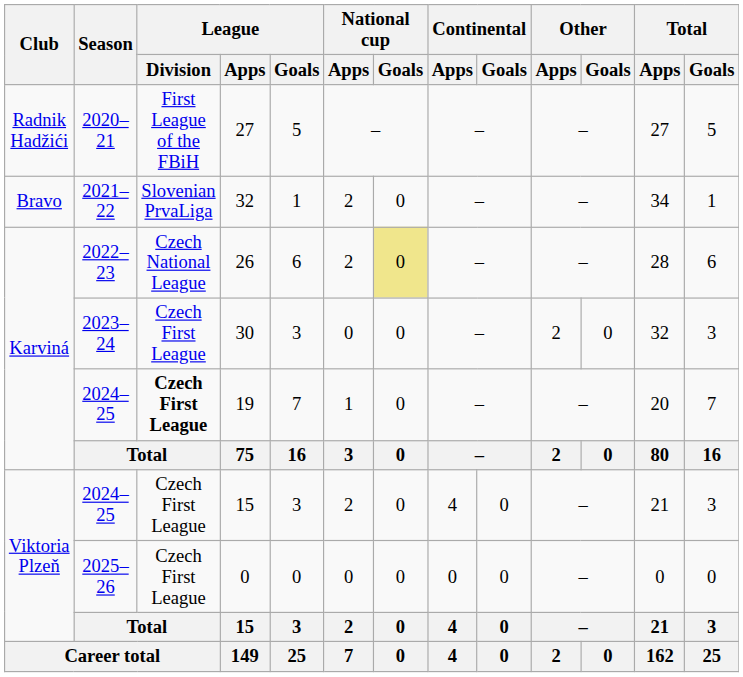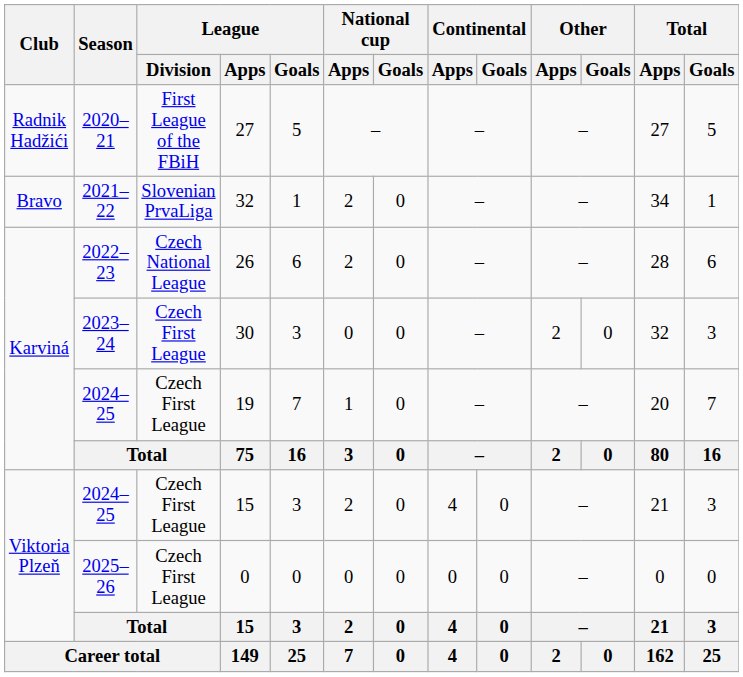(400, 262) khaki background -> (400, 262) no background
(178, 404) bold -> (178, 404) normal
